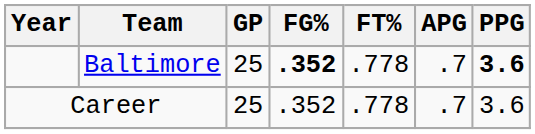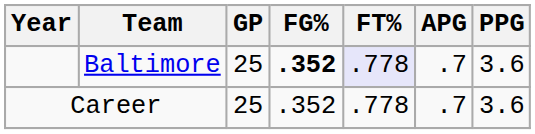(379, 67) no background -> (379, 67) lavender background
(502, 67) bold -> (502, 67) normal
